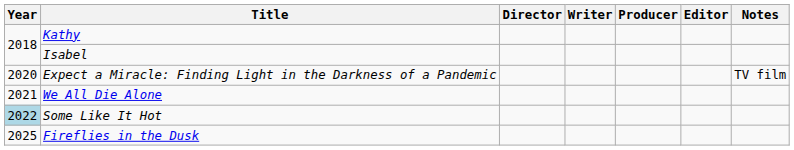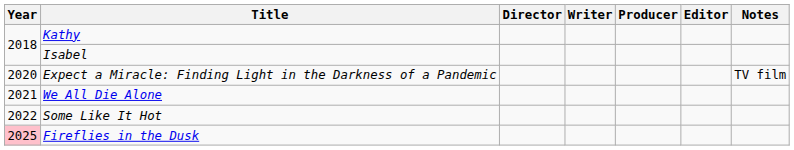(22, 115) lightblue background -> (22, 115) no background
(22, 135) no background -> (22, 135) pink background
